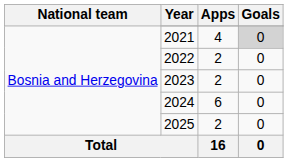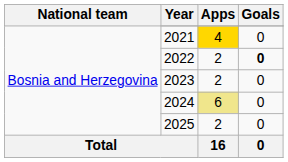(218, 37) no background -> (218, 37) gold background
(261, 37) lightgrey background -> (261, 37) no background
(261, 59) normal -> (261, 59) bold
(218, 102) no background -> (218, 102) khaki background
